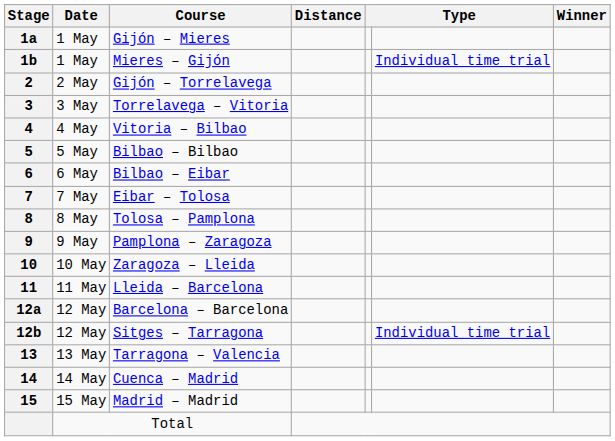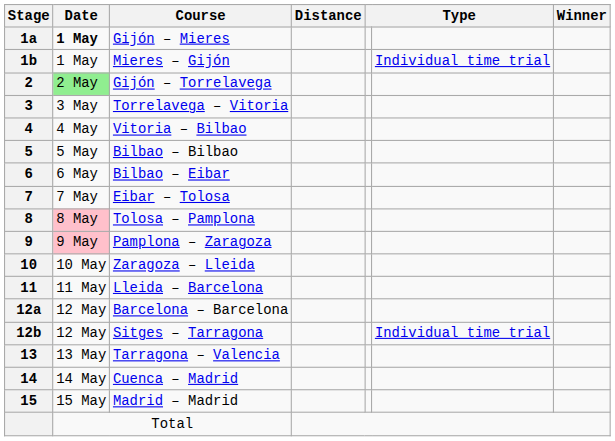(77, 39) normal -> (77, 39) bold
(77, 84) no background -> (77, 84) lightgreen background
(77, 220) no background -> (77, 220) pink background
(77, 243) no background -> (77, 243) pink background
